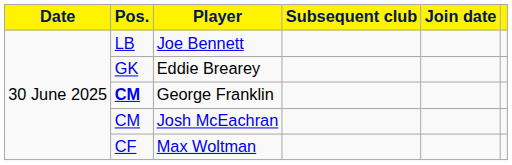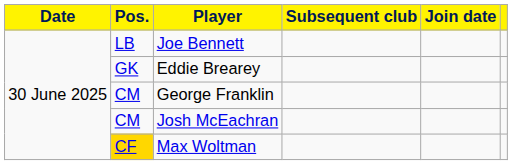(127, 95) bold -> (127, 95) normal
(126, 146) no background -> (126, 146) gold background
